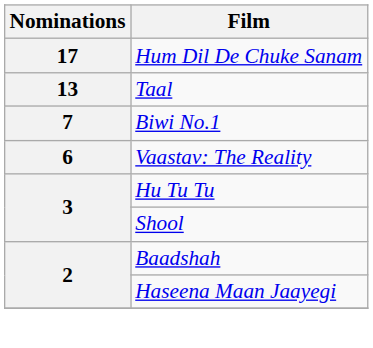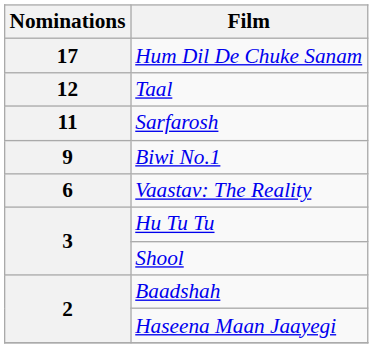(68, 89) 13 -> (68, 89) 12
+ row: (177, 122)
(68, 122) 7 -> (68, 156) 9
